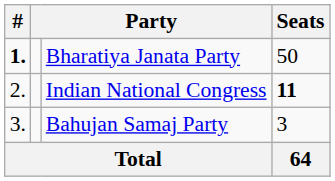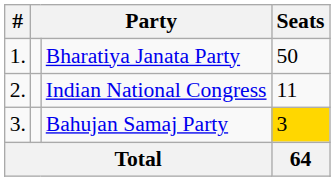(18, 55) bold -> (18, 55) normal
(287, 90) bold -> (287, 90) normal
(282, 124) no background -> (282, 124) gold background
